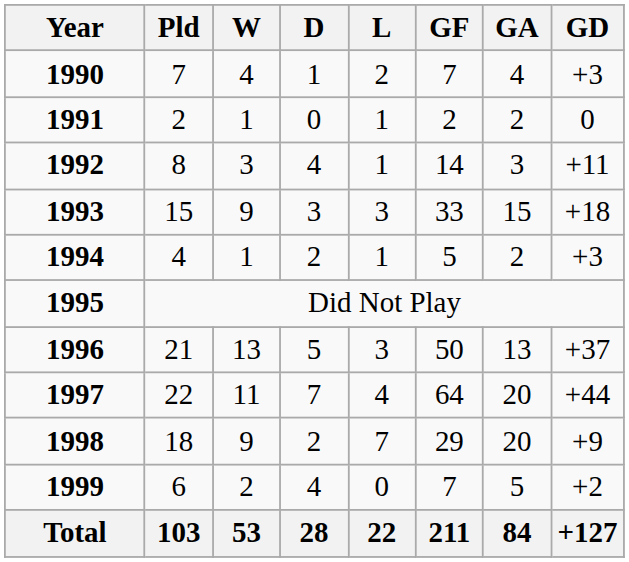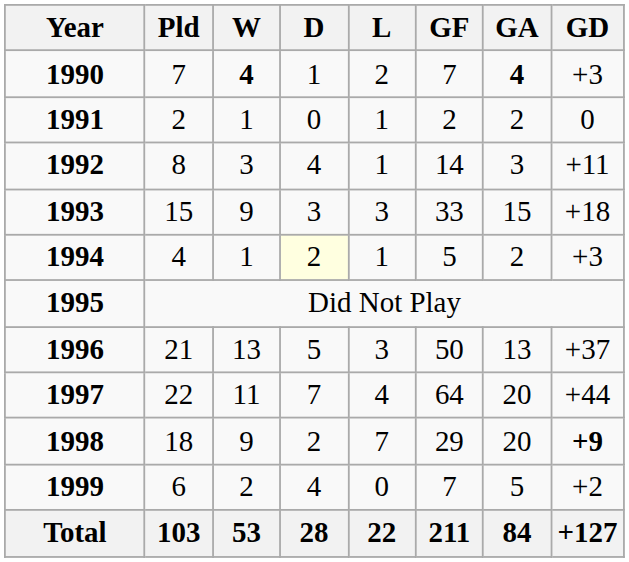(246, 73) normal -> (246, 73) bold
(517, 73) normal -> (517, 73) bold
(314, 257) no background -> (314, 257) lightyellow background
(587, 440) normal -> (587, 440) bold
